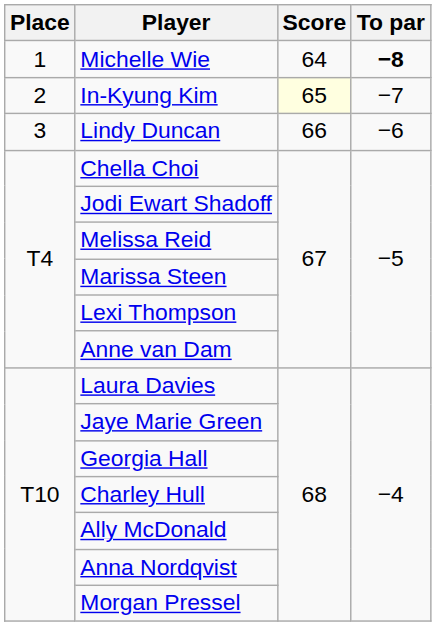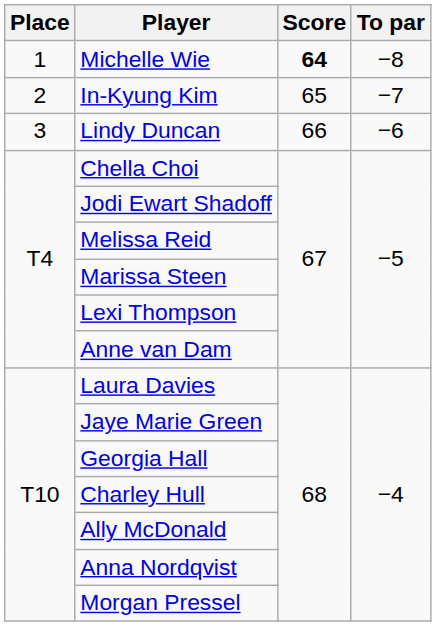(314, 58) normal -> (314, 58) bold
(391, 58) bold -> (391, 58) normal
(314, 95) lightyellow background -> (314, 95) no background
